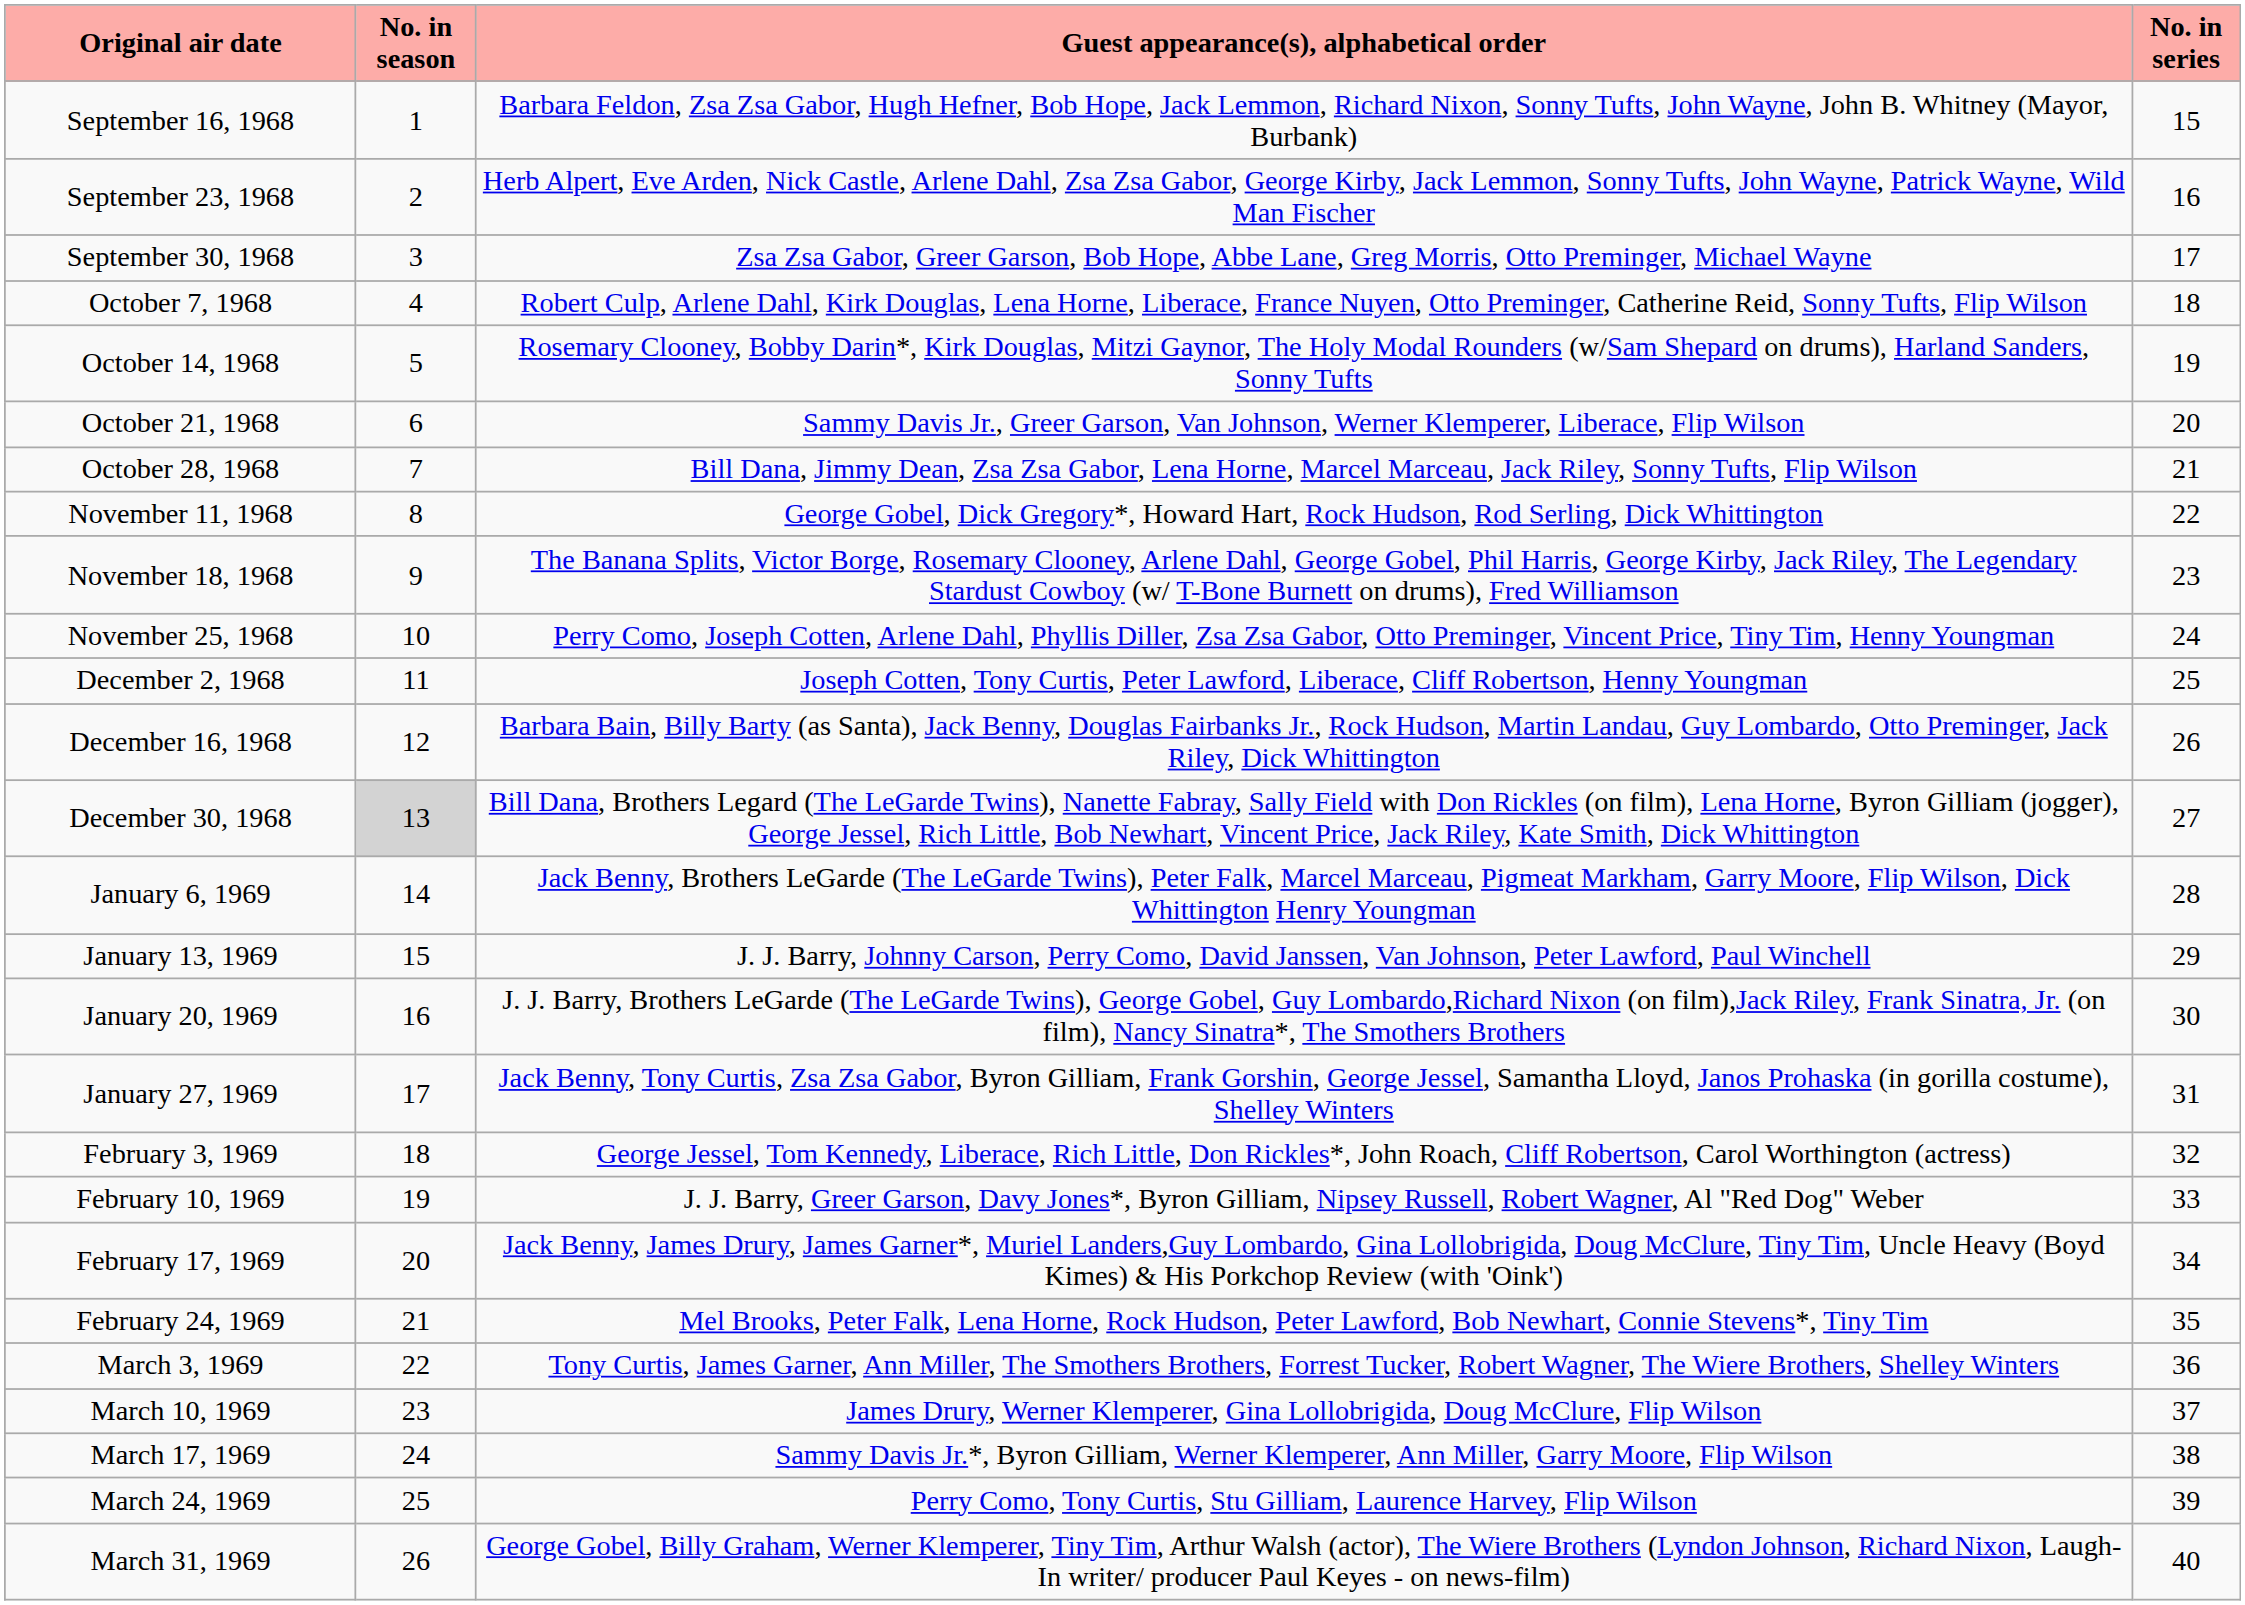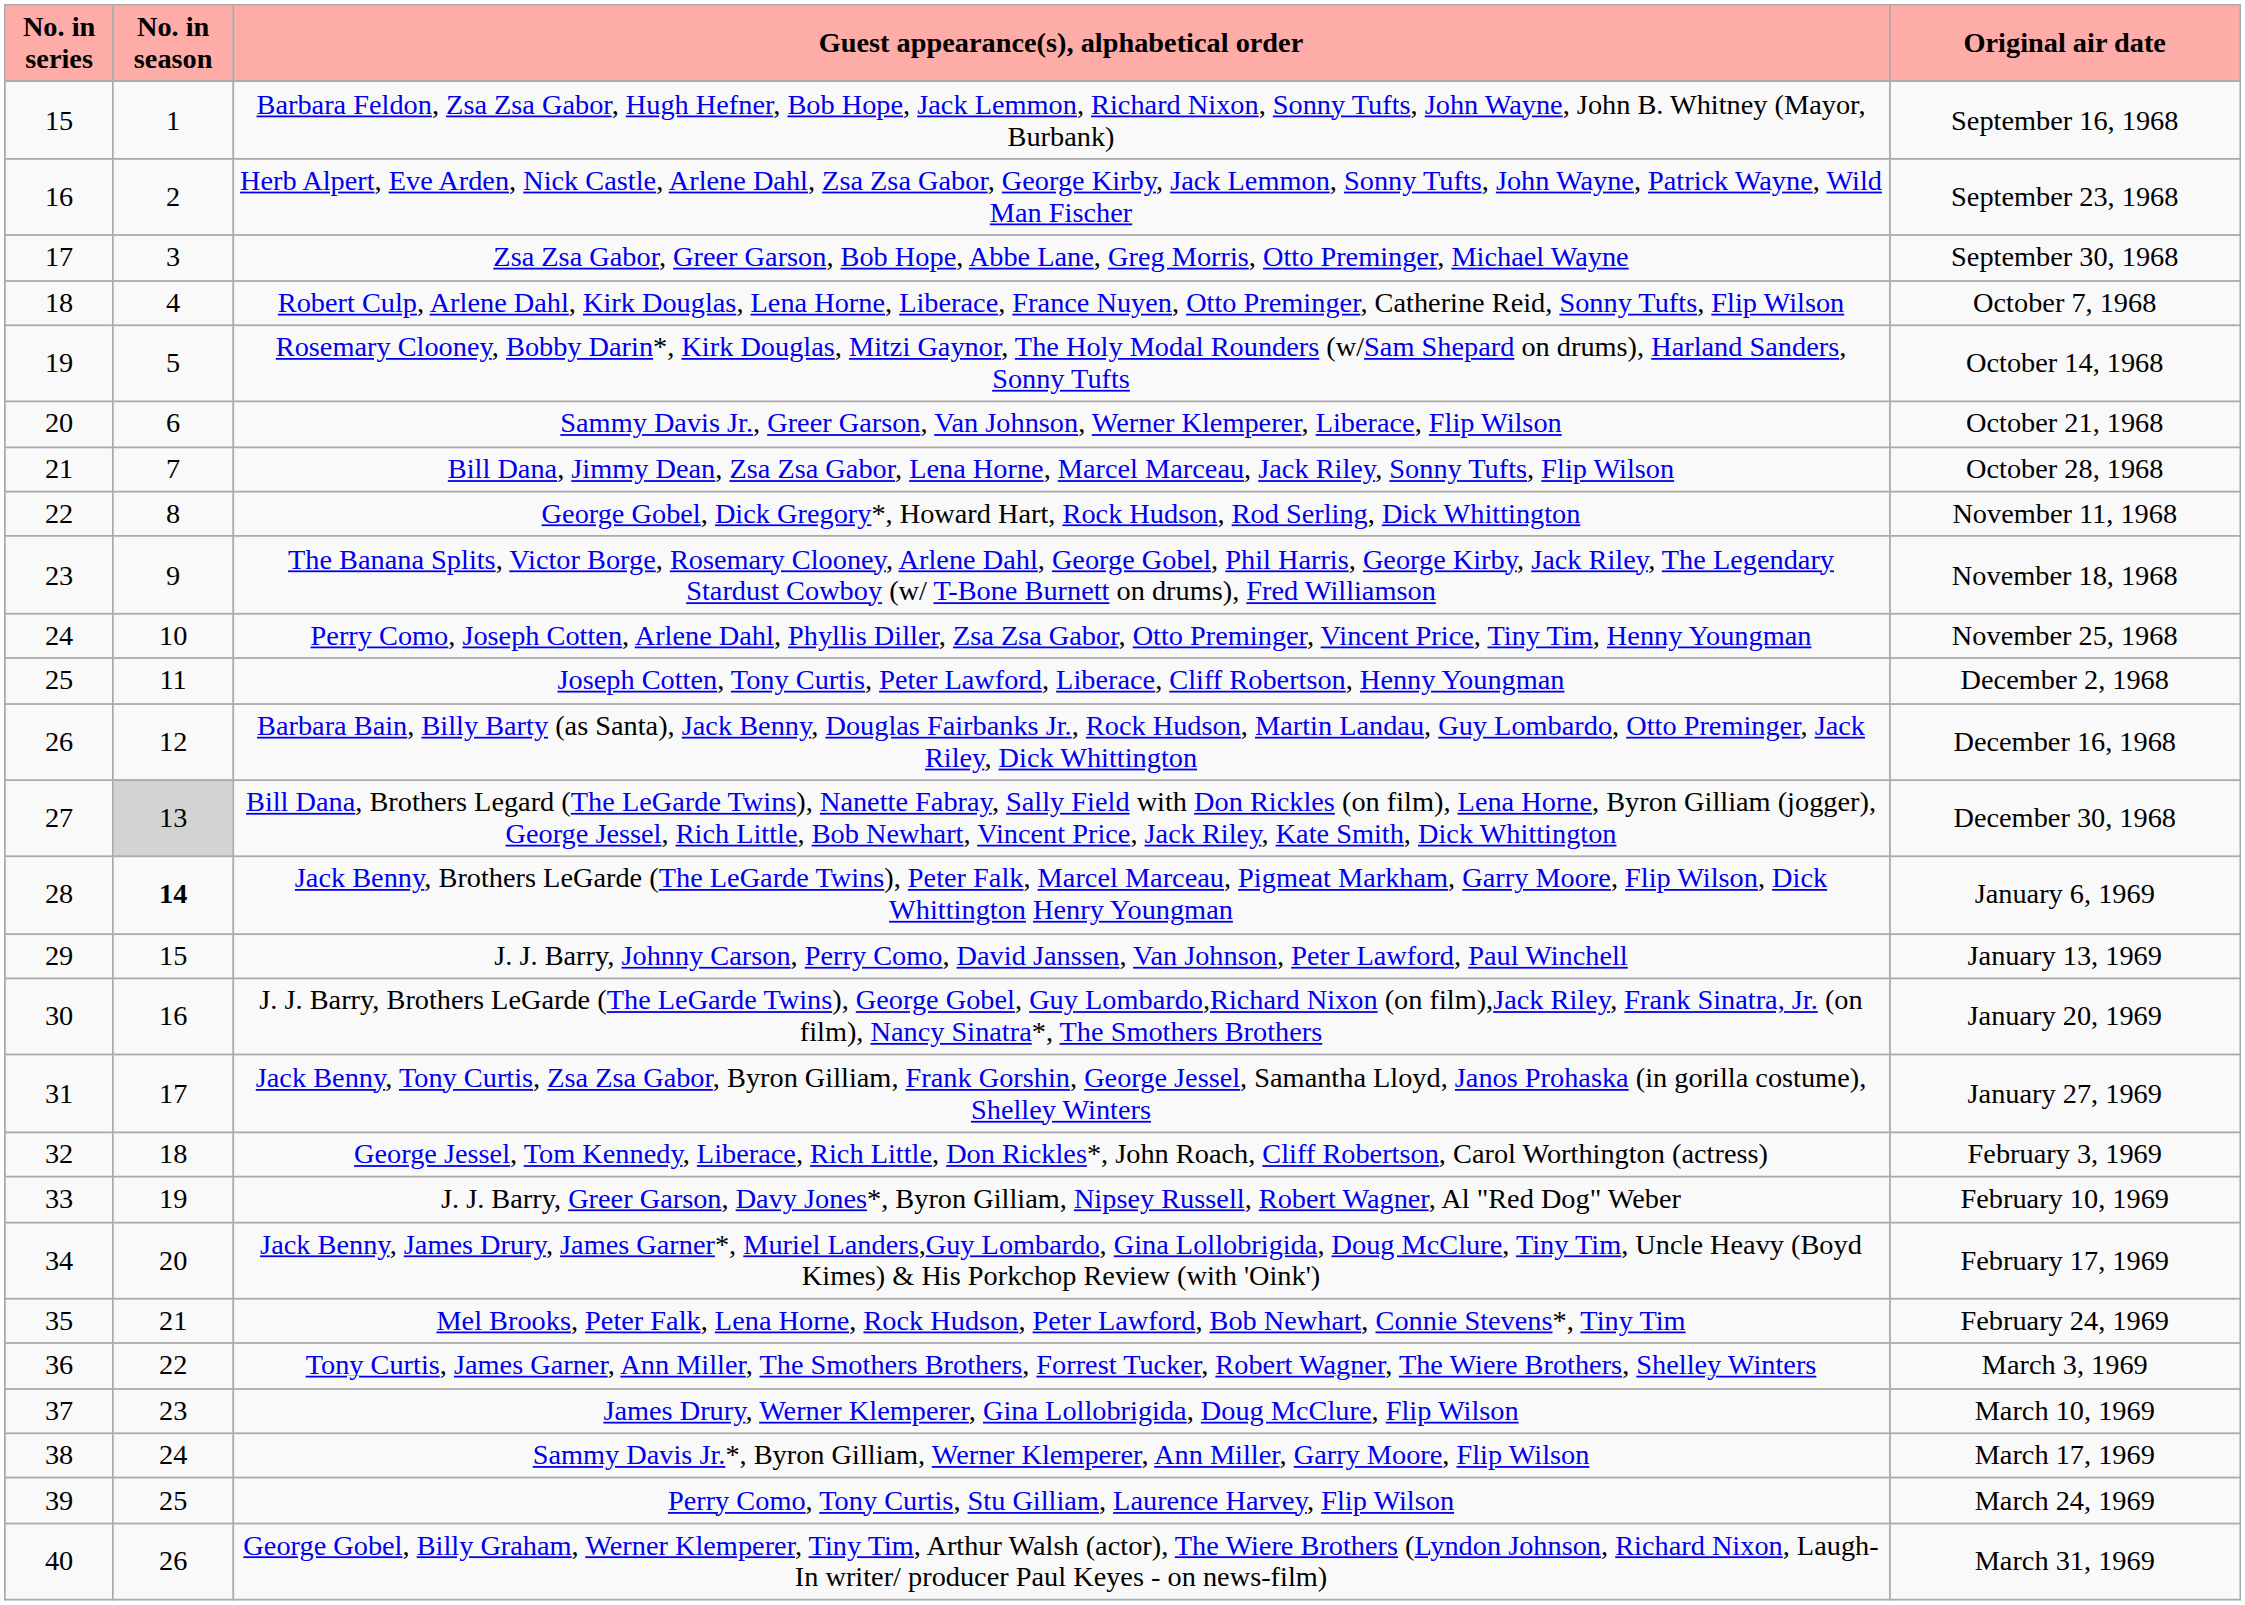columns swapped: (2186, 42) <-> (181, 42)
(416, 894) normal -> (173, 894) bold
